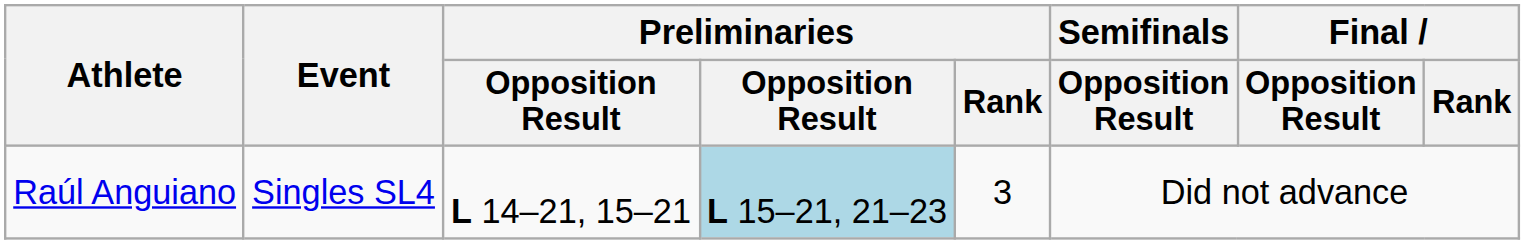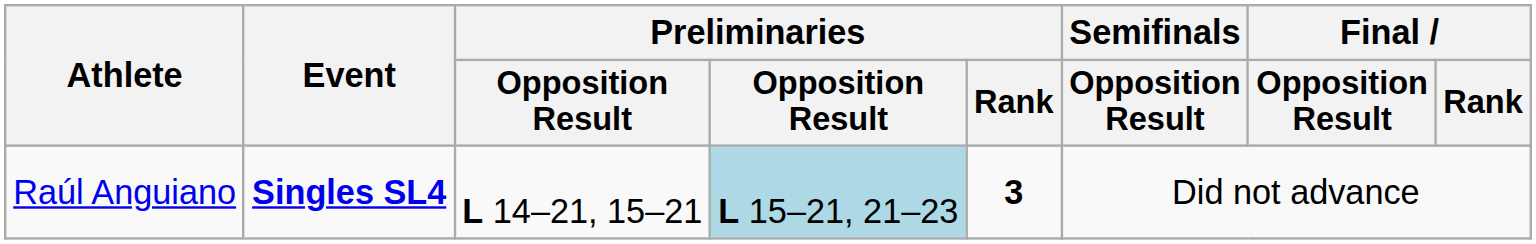(344, 193) normal -> (349, 193) bold
(1002, 193) normal -> (1014, 193) bold
